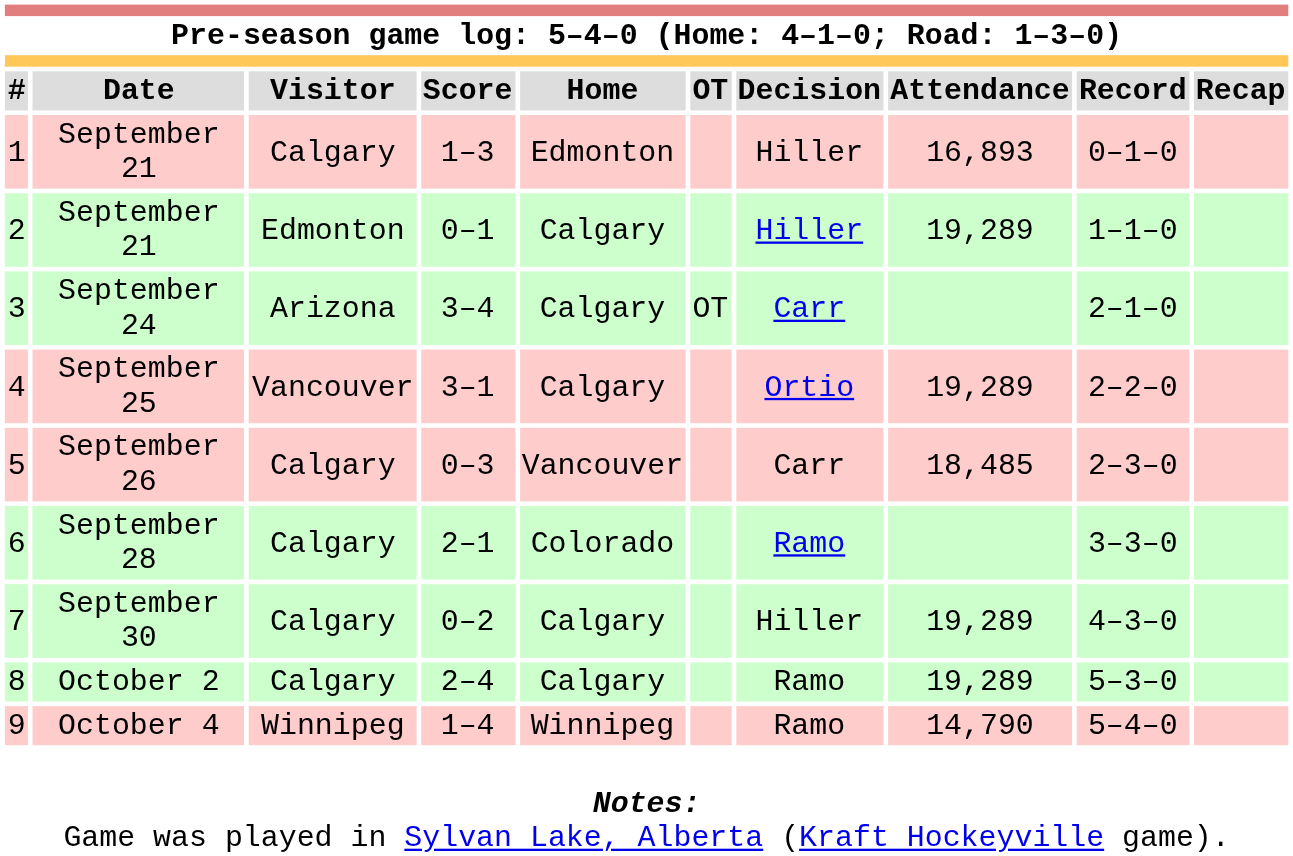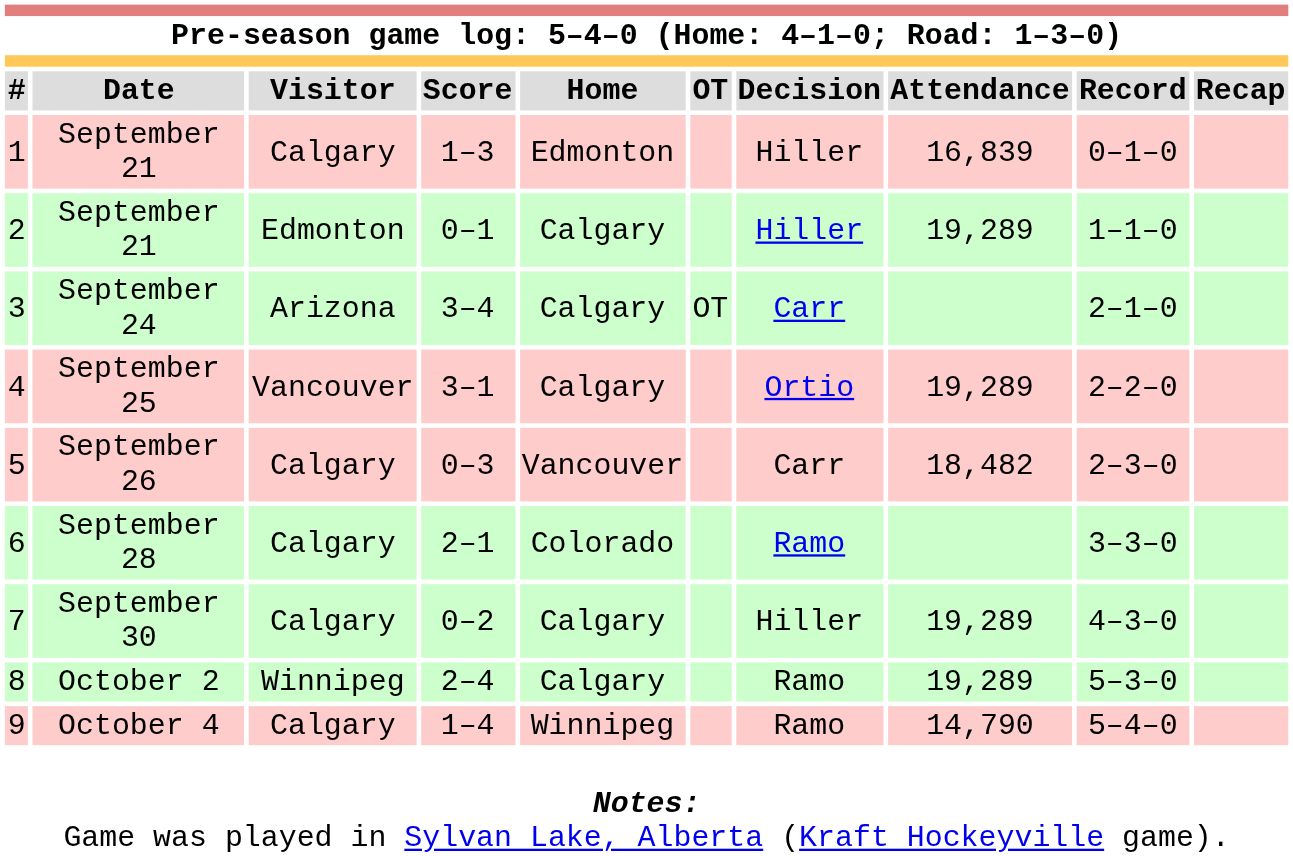(980, 151) 16,893 -> (980, 151) 16,839
(980, 464) 18,485 -> (980, 464) 18,482
(333, 681) Calgary -> (333, 681) Winnipeg
(333, 725) Winnipeg -> (333, 725) Calgary
